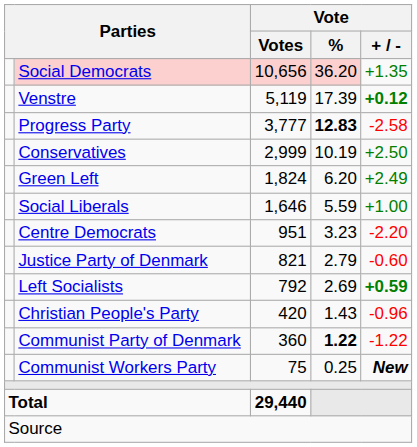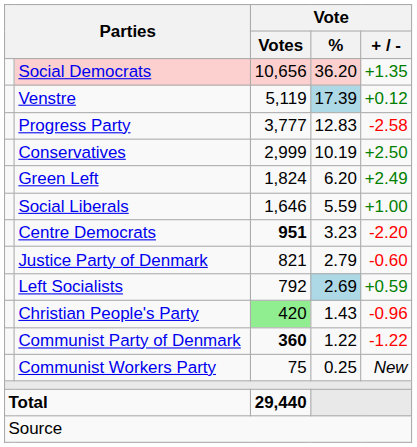(336, 98) no background -> (336, 98) lightblue background
(386, 98) bold -> (386, 98) normal
(336, 125) bold -> (336, 125) normal
(292, 233) normal -> (292, 233) bold
(340, 286) no background -> (340, 286) lightblue background
(386, 286) bold -> (386, 286) normal
(292, 313) no background -> (292, 313) lightgreen background
(292, 340) normal -> (292, 340) bold
(340, 340) bold -> (340, 340) normal
(390, 367) bold -> (391, 367) normal
